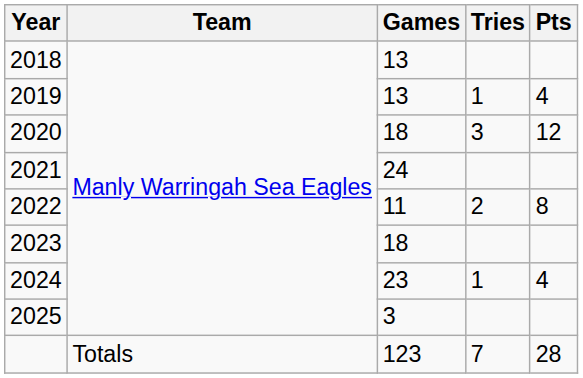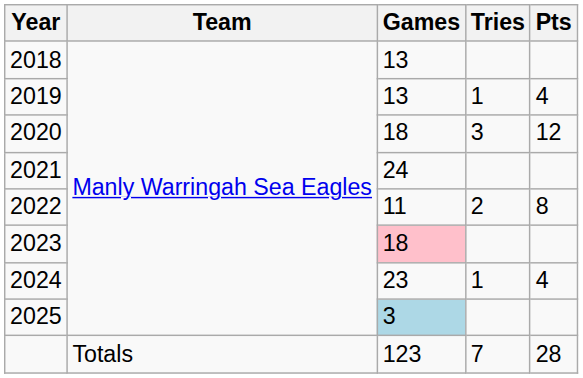(396, 243) no background -> (396, 243) pink background
(389, 317) no background -> (389, 317) lightblue background
